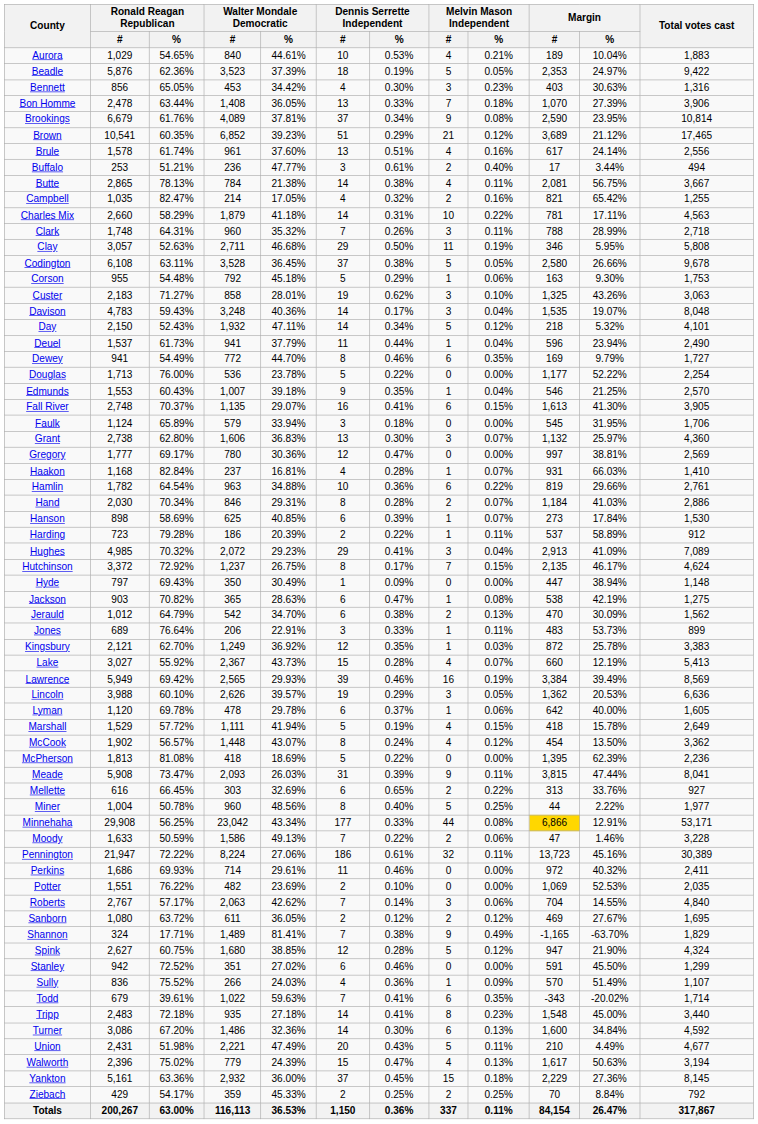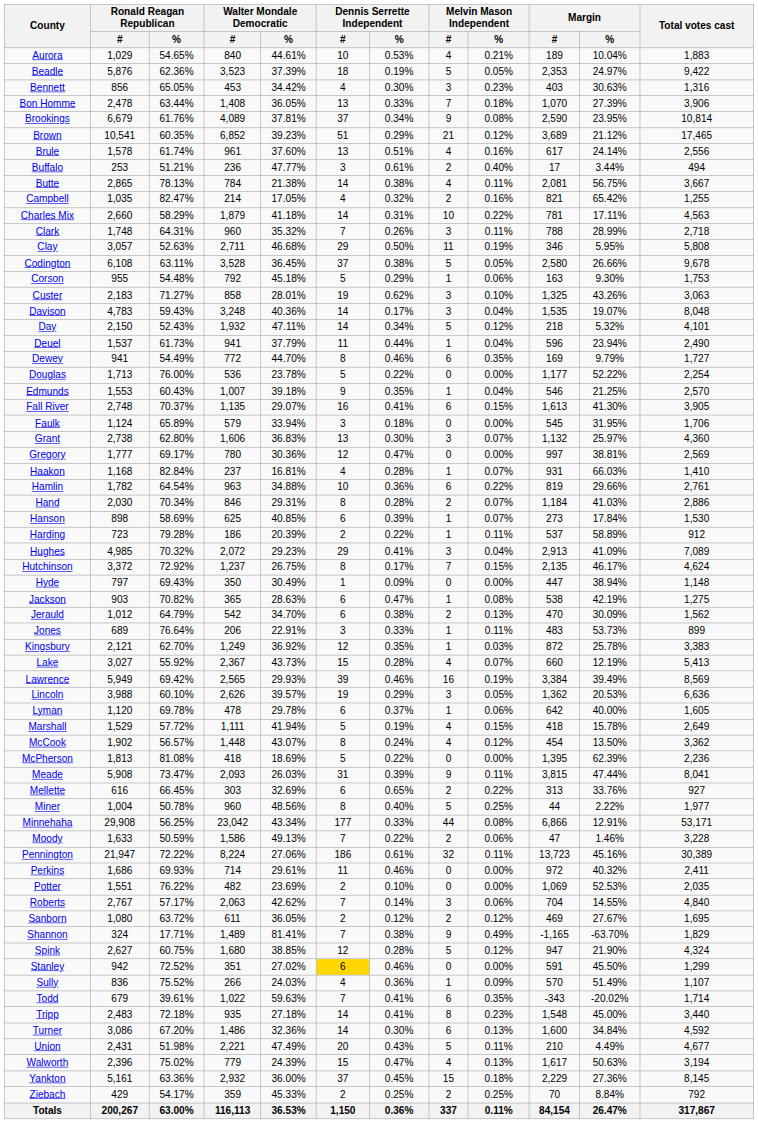(555, 823) gold background -> (555, 823) no background
(343, 967) no background -> (343, 967) gold background
